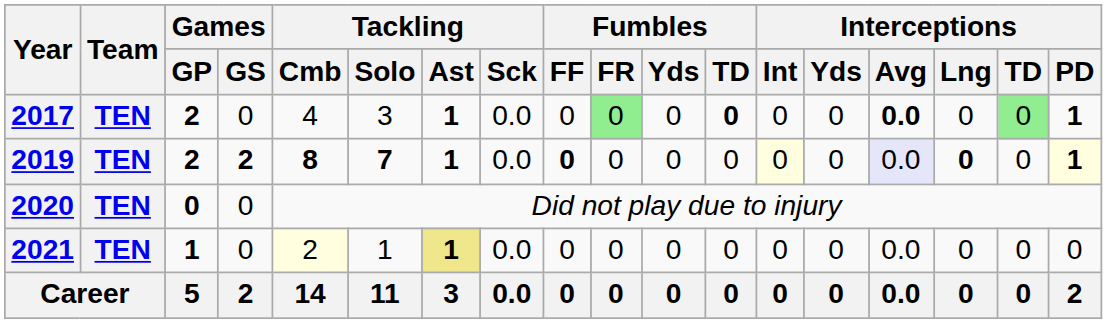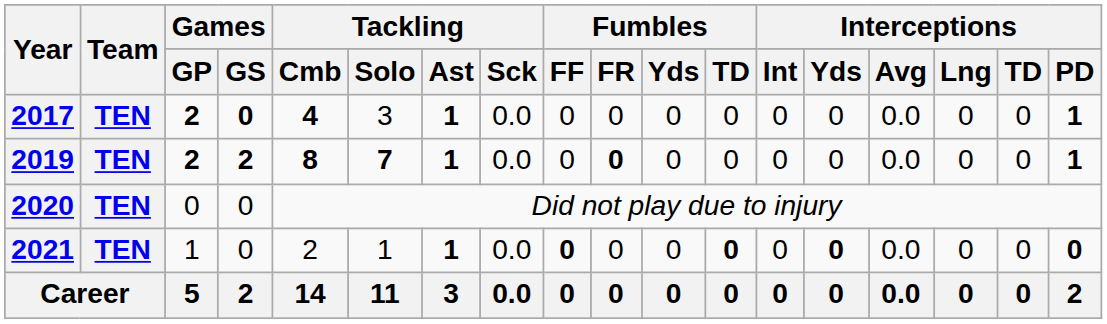(245, 116) normal -> (245, 116) bold
(310, 116) normal -> (310, 116) bold
(616, 116) lightgreen background -> (616, 116) no background
(731, 116) bold -> (731, 116) normal
(901, 116) bold -> (901, 116) normal
(1023, 116) lightgreen background -> (1023, 116) no background
(567, 160) bold -> (567, 160) normal
(616, 160) normal -> (616, 160) bold
(780, 160) lightyellow background -> (780, 160) no background
(901, 160) lavender background -> (901, 160) no background
(966, 160) bold -> (966, 160) normal
(1075, 160) lightyellow background -> (1075, 160) no background
(192, 205) bold -> (192, 205) normal
(192, 250) bold -> (192, 250) normal
(310, 250) lightyellow background -> (310, 250) no background
(451, 250) khaki background -> (451, 250) no background
(567, 250) normal -> (567, 250) bold
(731, 250) normal -> (731, 250) bold
(836, 250) normal -> (836, 250) bold
(1075, 250) normal -> (1075, 250) bold
